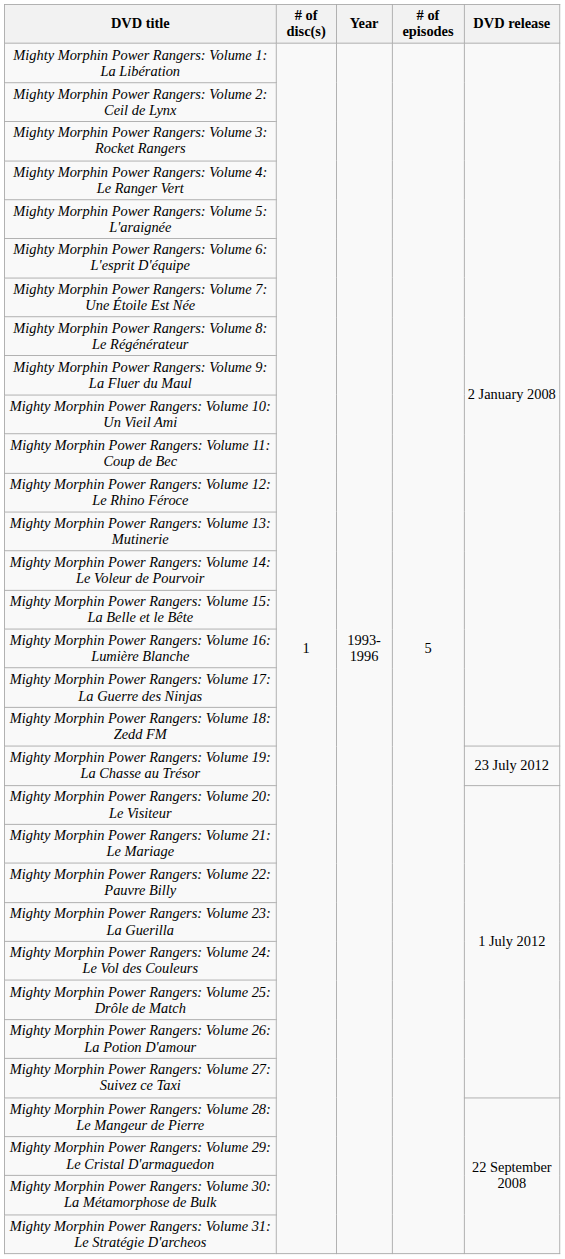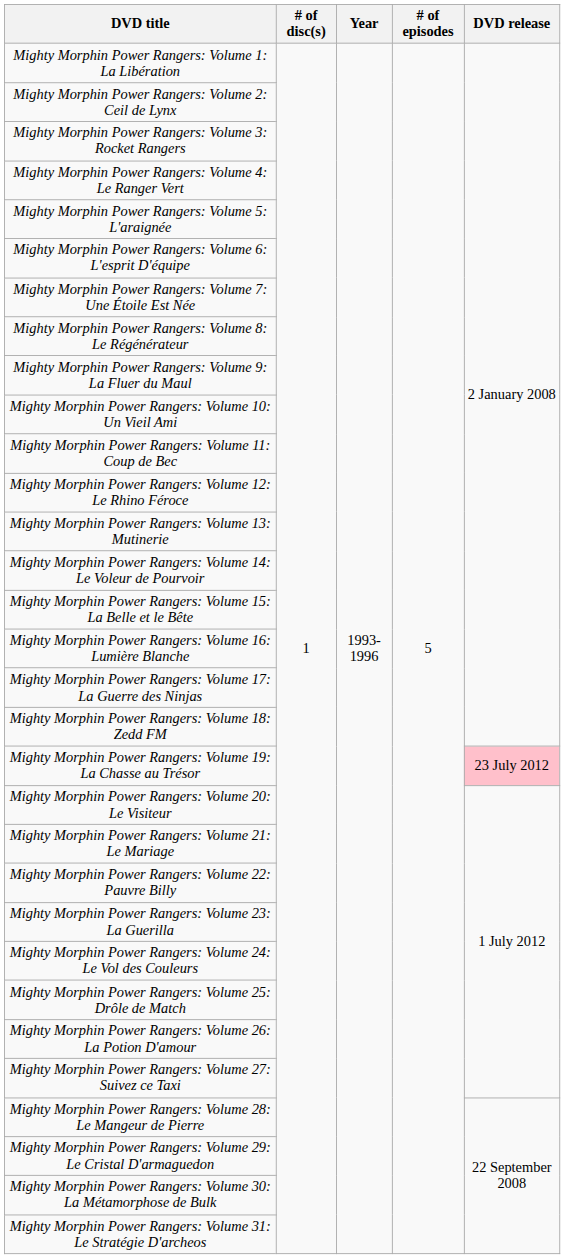(512, 765) no background -> (512, 765) pink background
